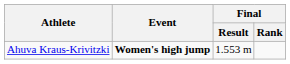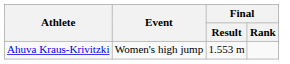(162, 50) bold -> (159, 50) normal
